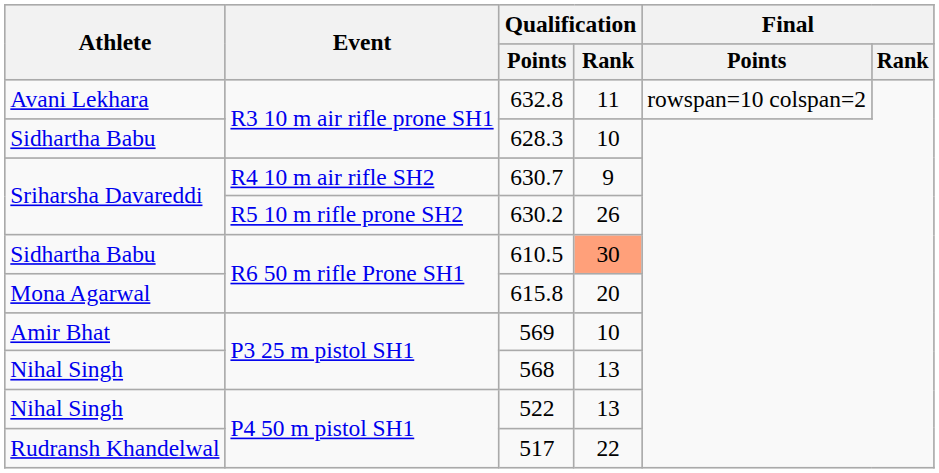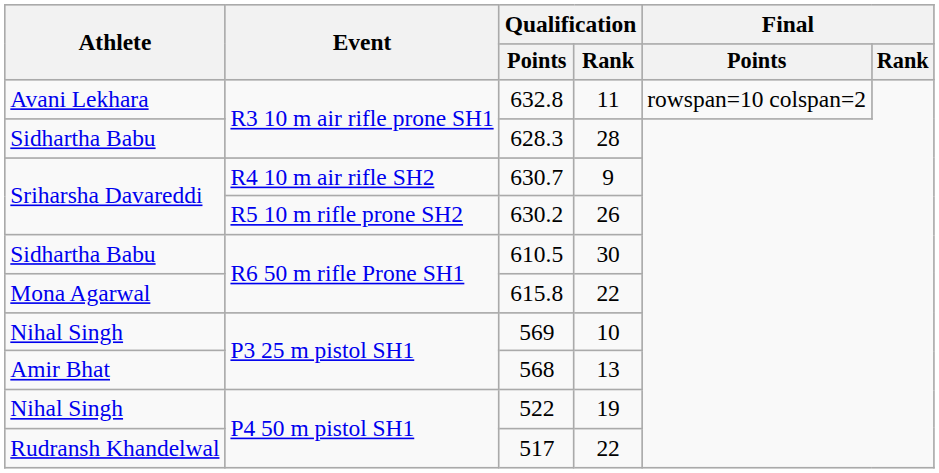(608, 138) 10 -> (608, 138) 28
(608, 254) lightsalmon background -> (608, 254) no background
(608, 293) 20 -> (608, 293) 22
(60, 331) Amir Bhat -> (67, 331) Nihal Singh
(67, 370) Nihal Singh -> (60, 370) Amir Bhat
(608, 409) 13 -> (608, 409) 19
